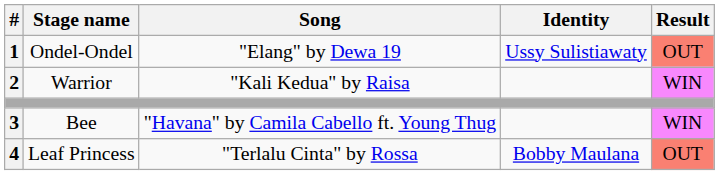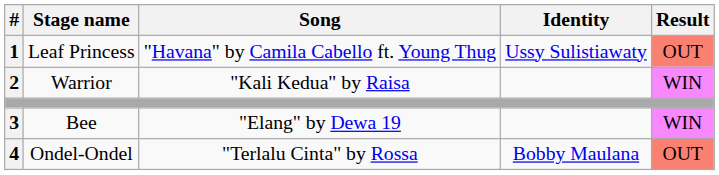(81, 51) Ondel-Ondel -> (81, 51) Leaf Princess
(320, 51) "Elang" by Dewa 19 -> (320, 51) "Havana" by Camila Cabello ft. Young Thug
(320, 122) "Havana" by Camila Cabello ft. Young Thug -> (320, 122) "Elang" by Dewa 19
(81, 154) Leaf Princess -> (81, 154) Ondel-Ondel
